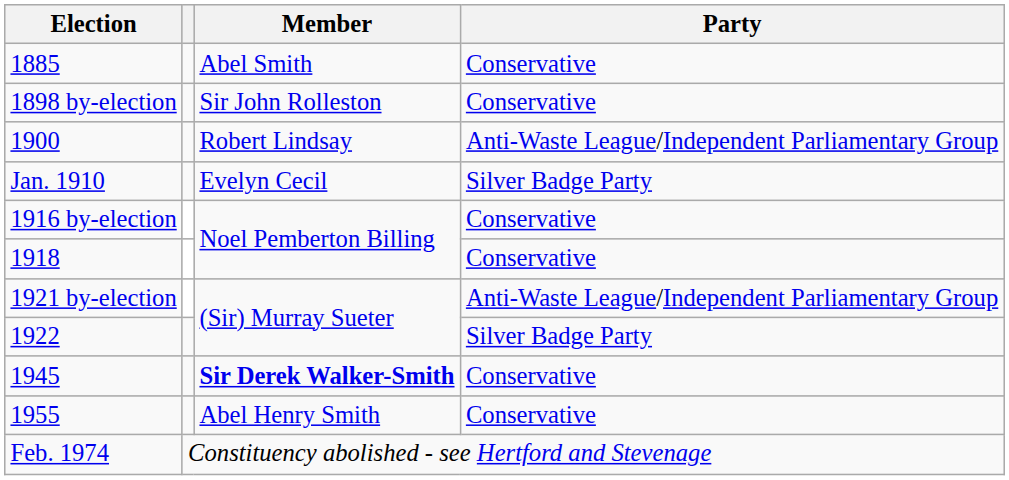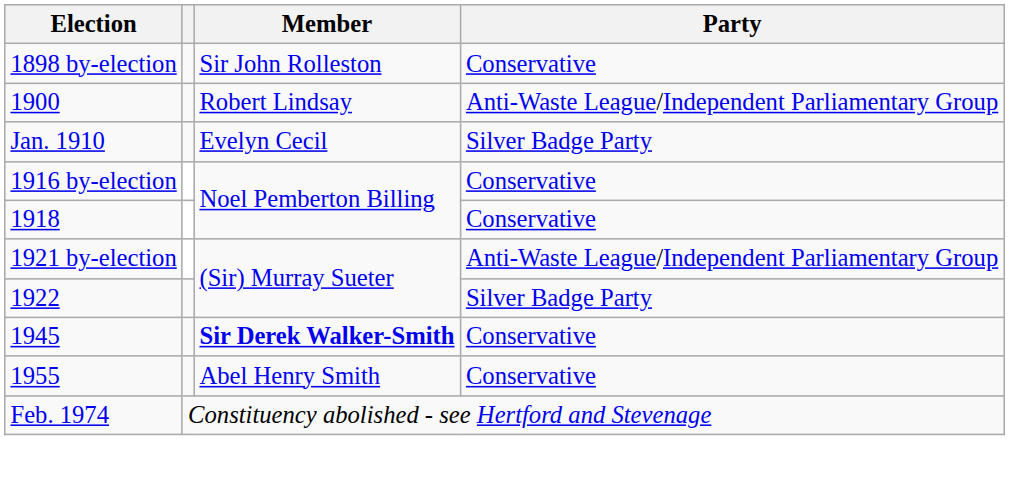- row: (35, 63)
